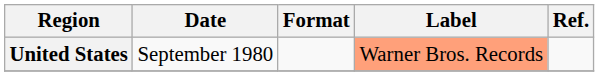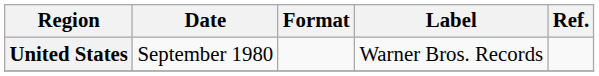(451, 53) lightsalmon background -> (451, 53) no background
